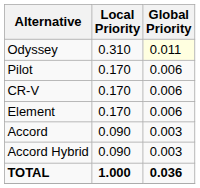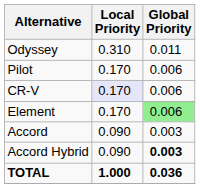(164, 49) lightyellow background -> (164, 49) no background
(113, 91) no background -> (113, 91) lavender background
(164, 111) no background -> (164, 111) lightgreen background
(164, 152) normal -> (164, 152) bold
